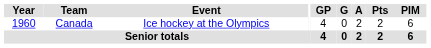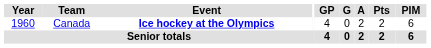(206, 23) normal -> (207, 23) bold
